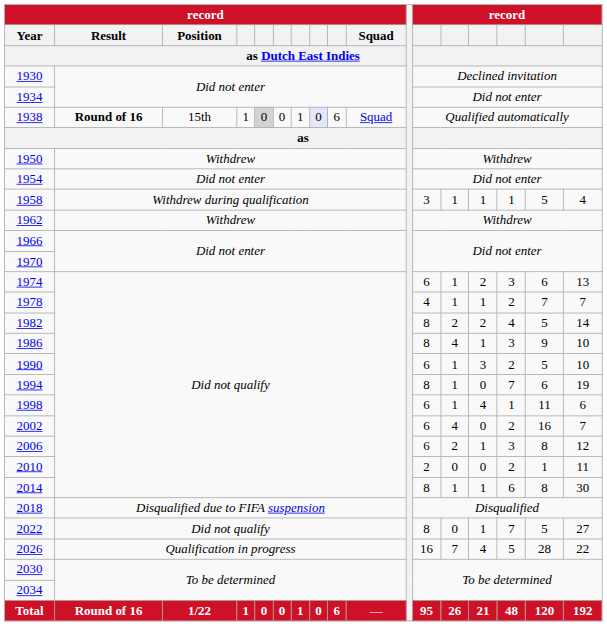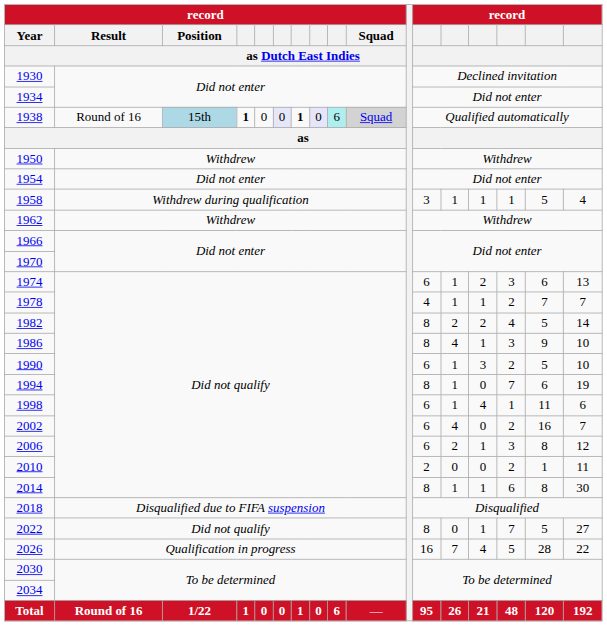(109, 117) bold -> (109, 117) normal
(199, 117) no background -> (199, 117) lightblue background
(246, 117) normal -> (246, 117) bold
(264, 117) lightgrey background -> (264, 117) no background
(282, 117) no background -> (282, 117) lavender background
(300, 117) normal -> (300, 117) bold
(337, 117) no background -> (337, 117) paleturquoise background
(376, 117) no background -> (376, 117) lightgrey background
